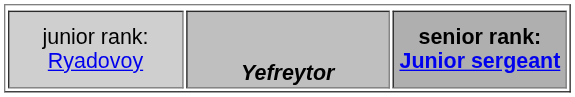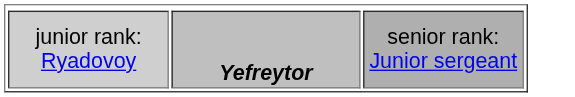(480, 49) bold -> (443, 49) normal
